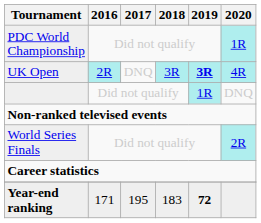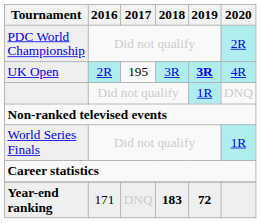(238, 43) 1R -> (238, 43) 2R
(138, 72) DNQ -> (138, 72) 195
(238, 142) 2R -> (238, 142) 1R
(138, 199) 195 -> (138, 199) DNQ
(172, 199) normal -> (172, 199) bold
